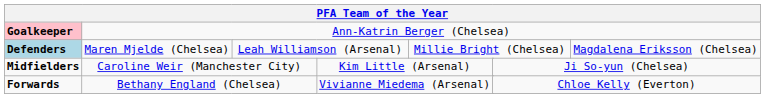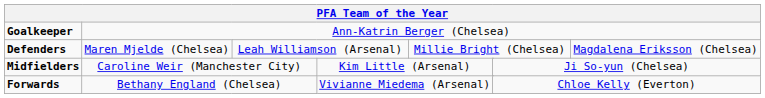(40, 31) pink background -> (40, 31) no background
(37, 49) lightblue background -> (37, 49) no background
